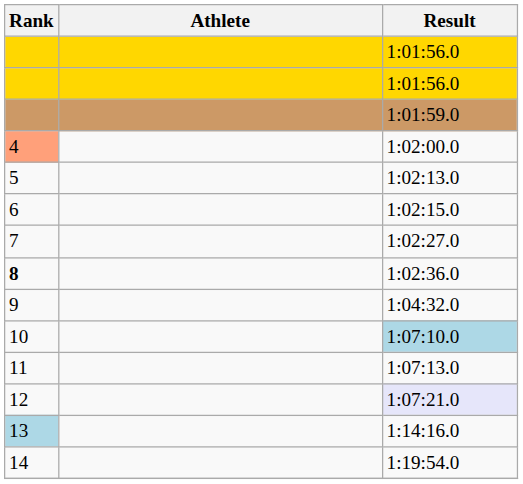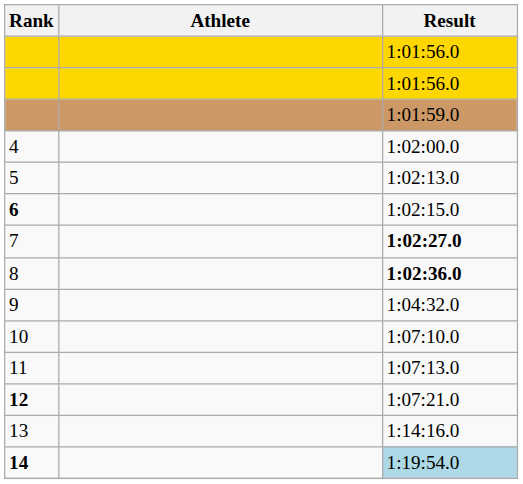(14, 146) lightsalmon background -> (14, 146) no background
(14, 209) normal -> (14, 209) bold
(423, 241) normal -> (424, 241) bold
(14, 273) bold -> (14, 273) normal
(423, 273) normal -> (424, 273) bold
(423, 336) lightblue background -> (423, 336) no background
(19, 399) normal -> (19, 399) bold
(423, 399) lavender background -> (423, 399) no background
(19, 431) lightblue background -> (19, 431) no background
(19, 462) normal -> (19, 462) bold
(423, 462) no background -> (423, 462) lightblue background
